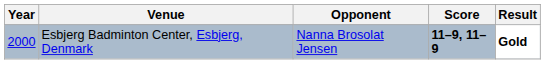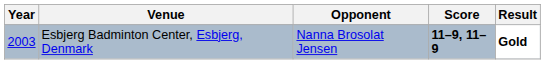(21, 42) 2000 -> (21, 42) 2003
